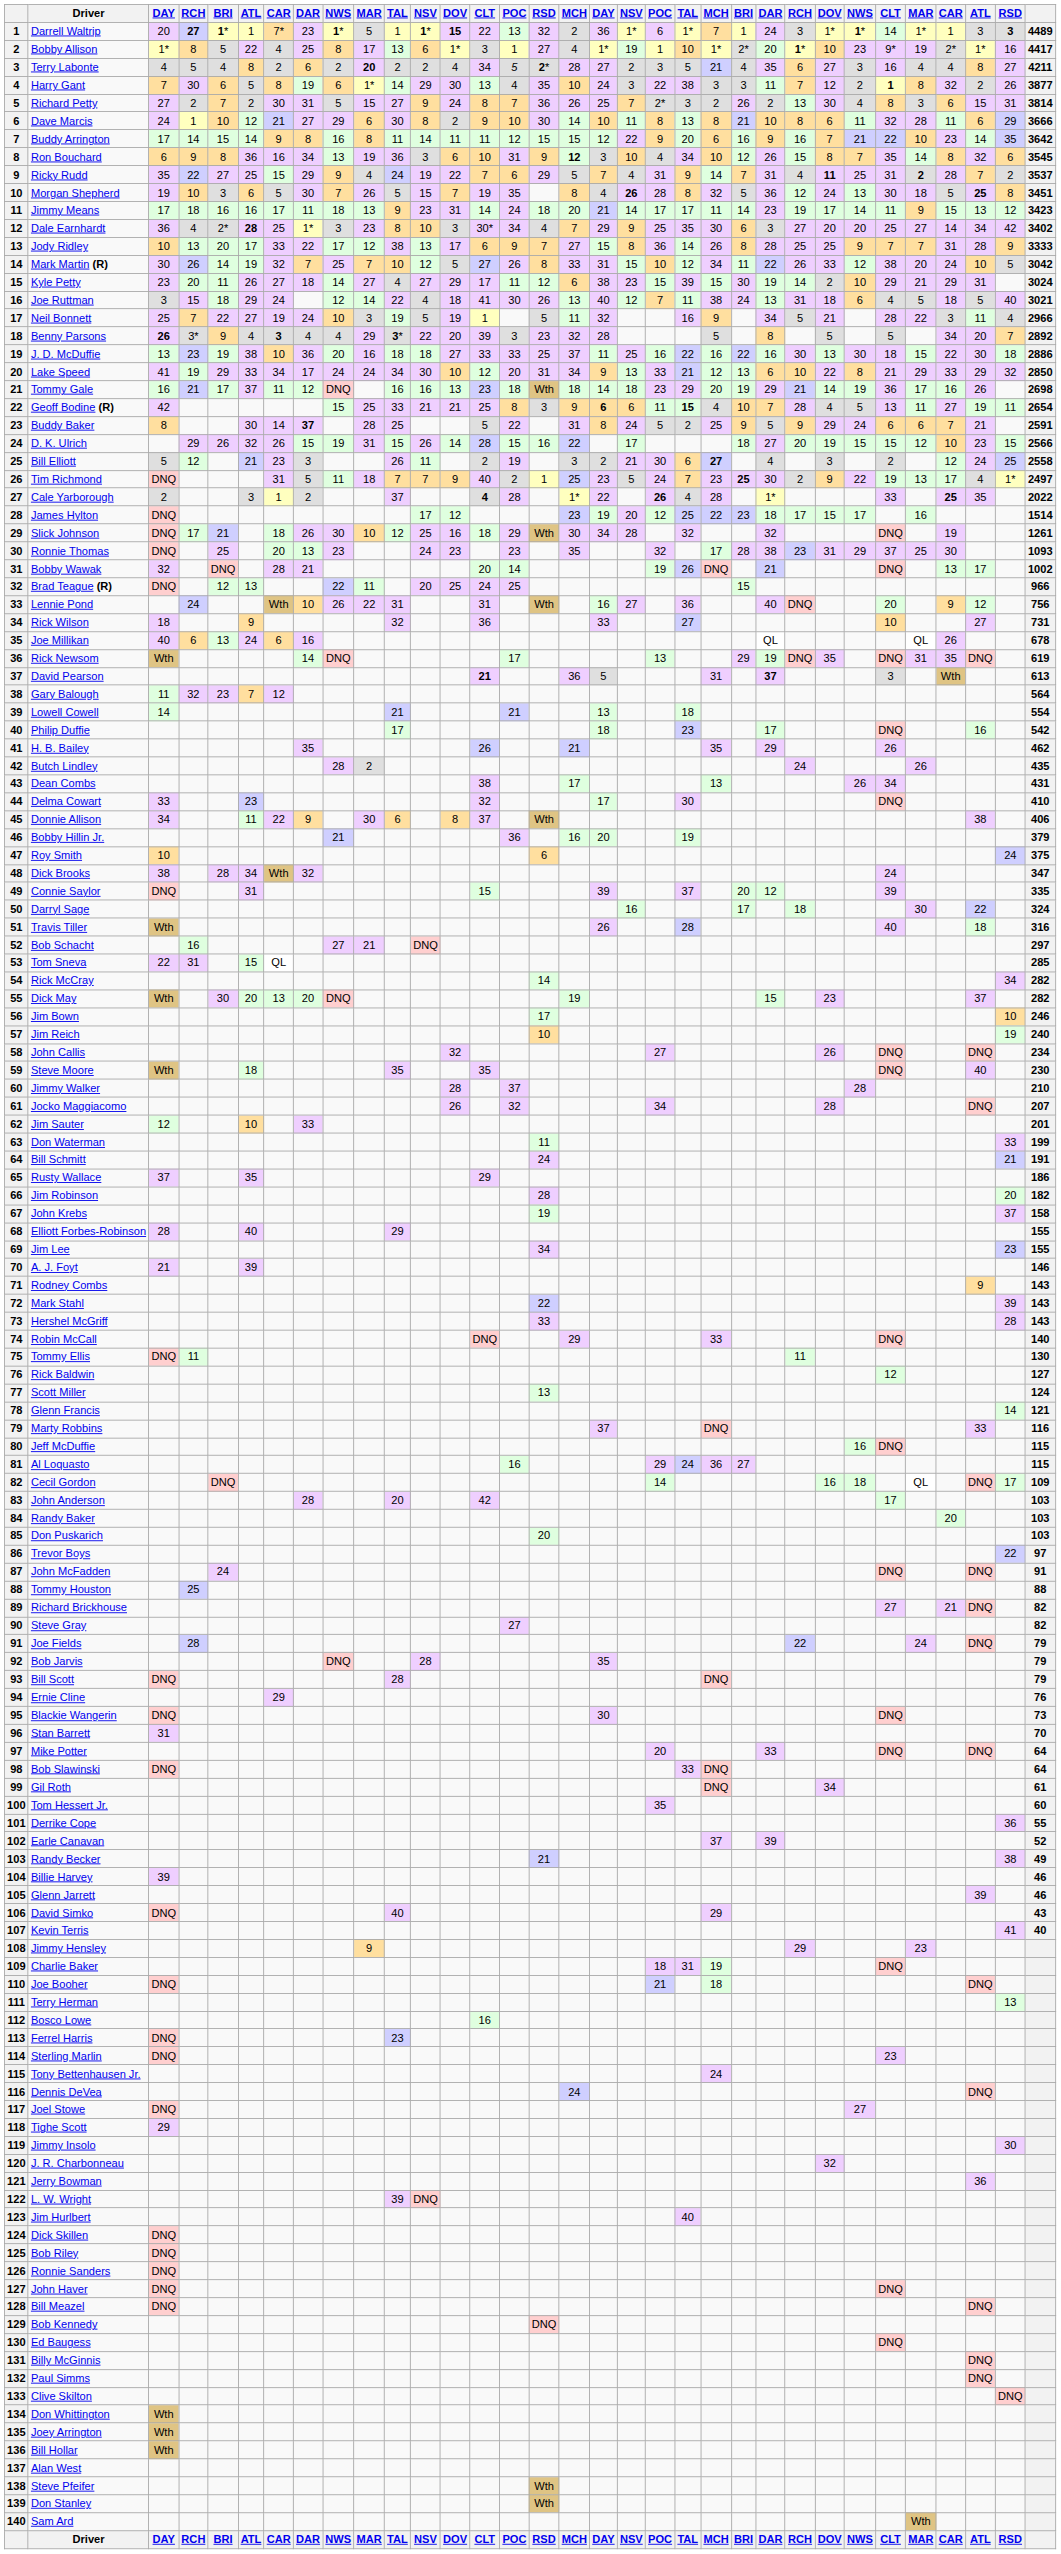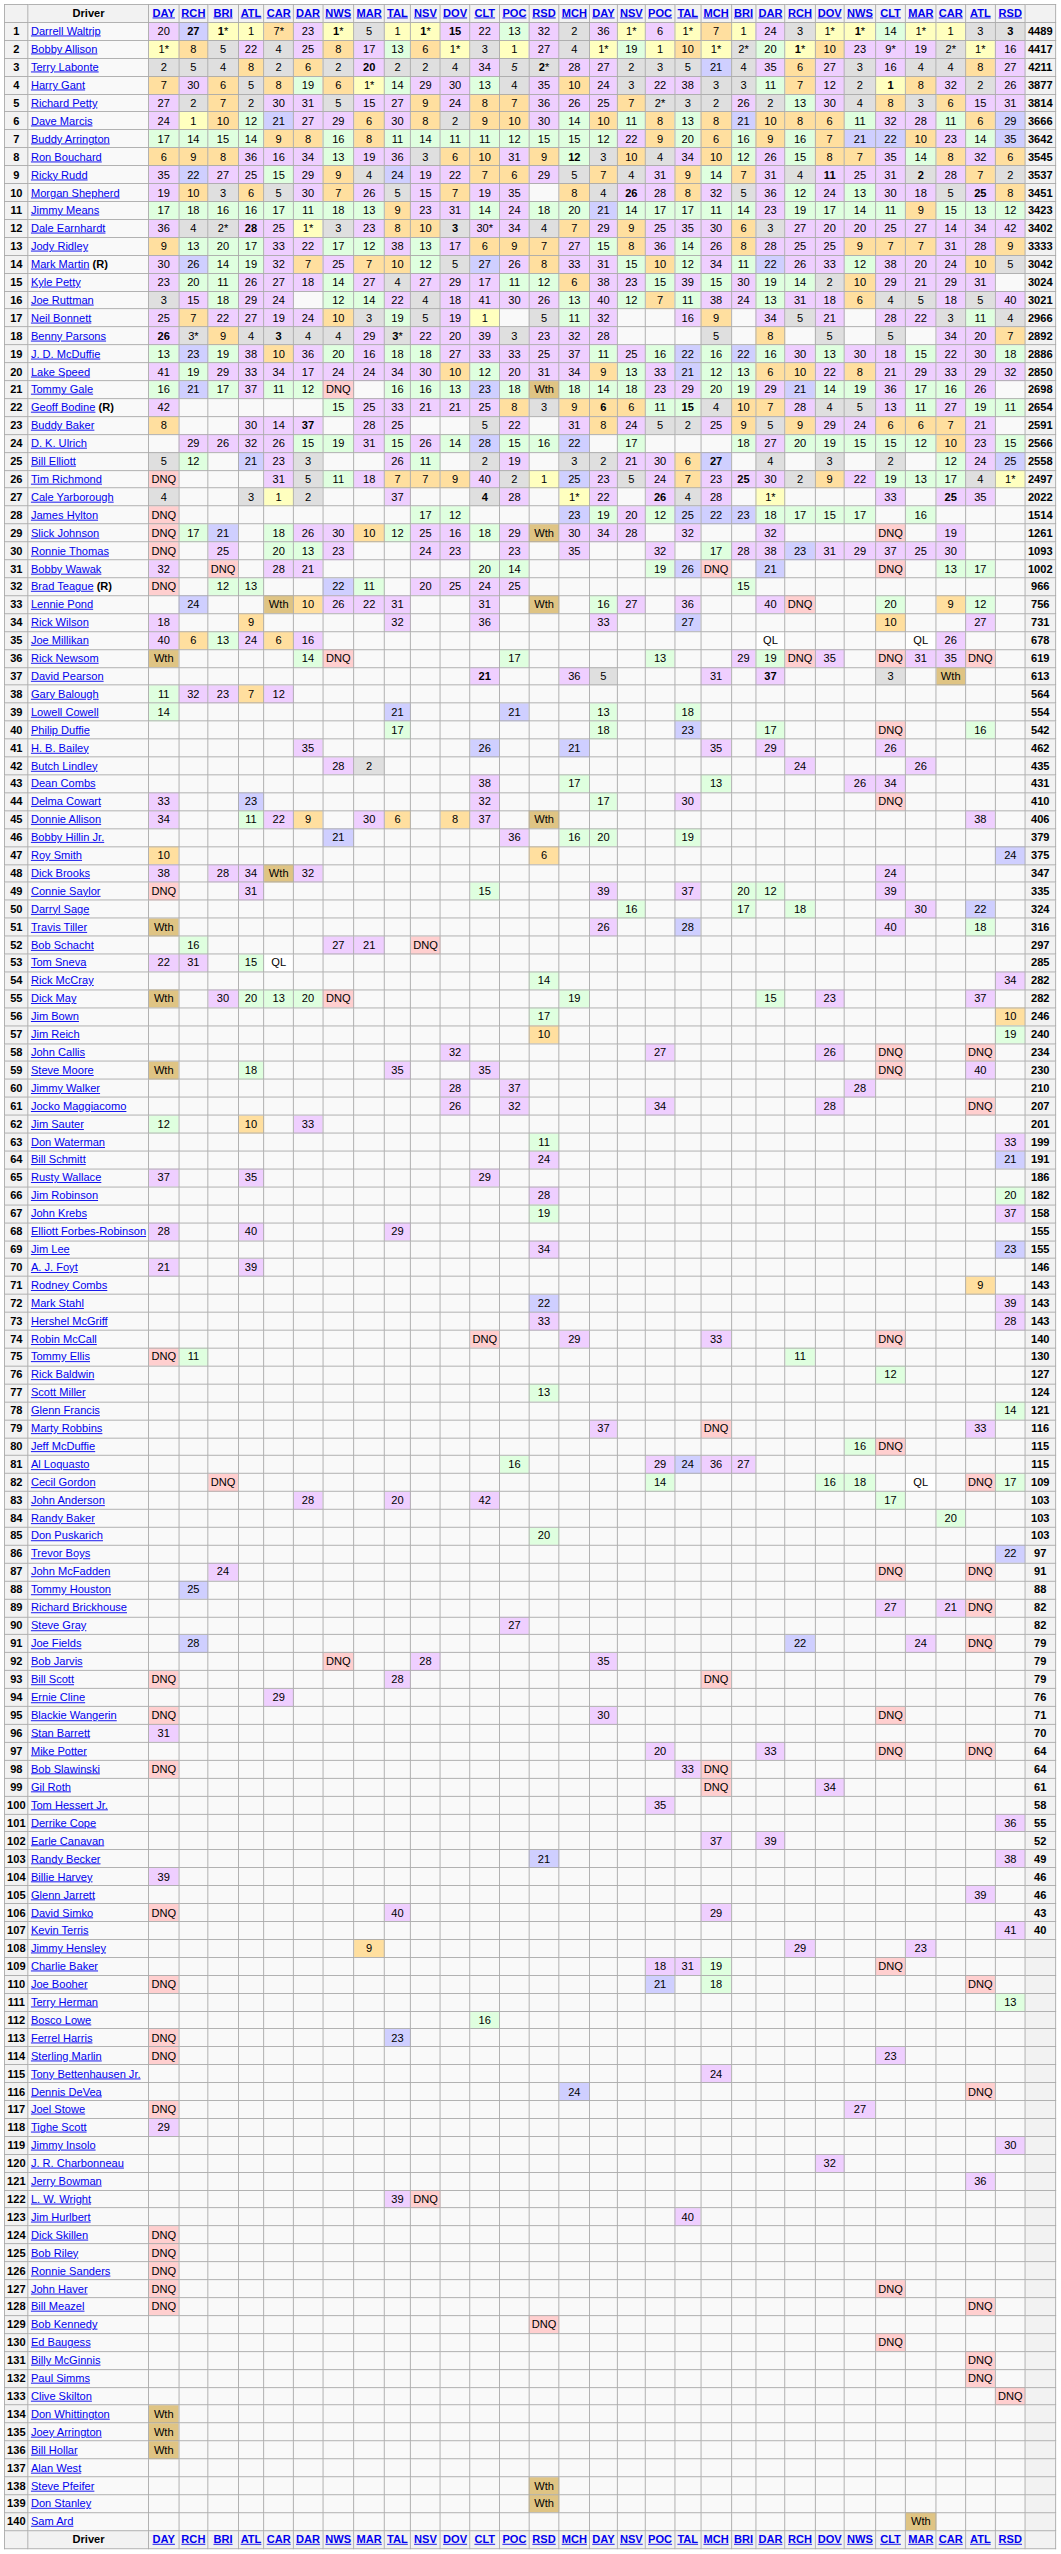(164, 67) 4 -> (164, 67) 2
(455, 229) normal -> (455, 229) bold
(164, 247) 10 -> (164, 247) 9
(164, 497) 2 -> (164, 497) 4
(1040, 1716) 73 -> (1040, 1716) 71
(1040, 1805) 60 -> (1040, 1805) 58
